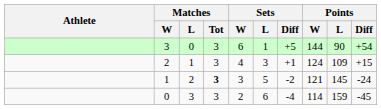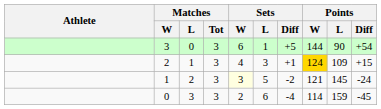(315, 63) no background -> (315, 63) gold background
(216, 79) bold -> (216, 79) normal
(241, 79) no background -> (241, 79) lightyellow background
